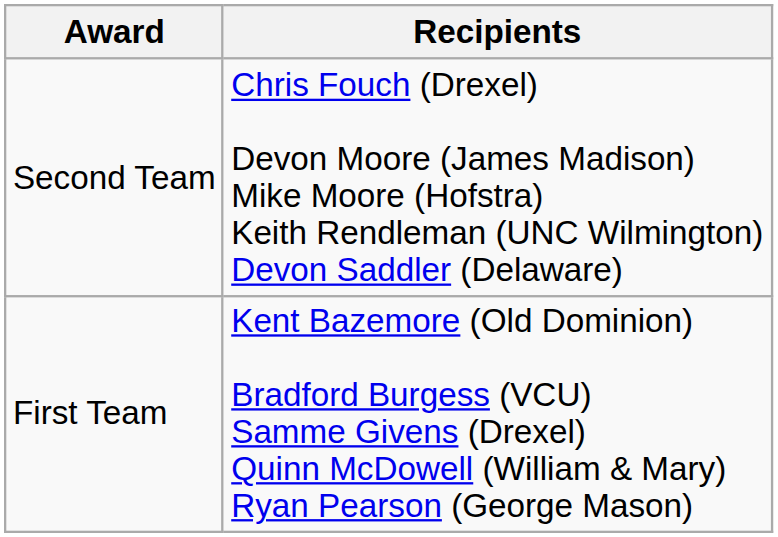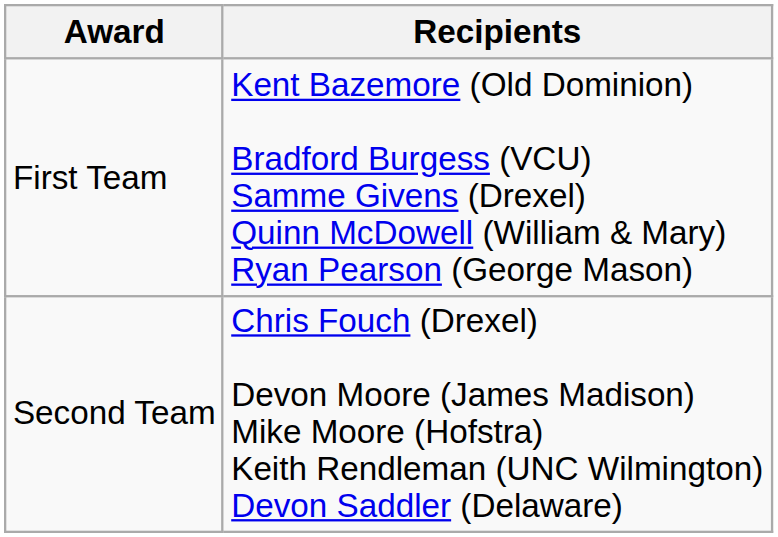rows swapped: (90, 414) <-> (114, 177)
